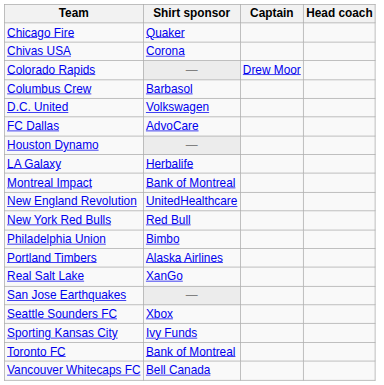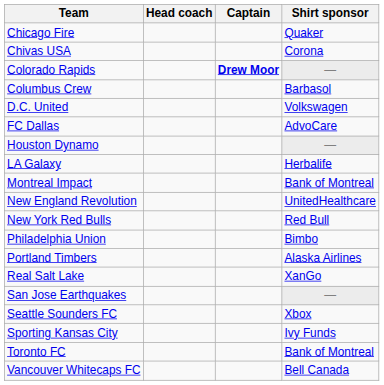columns swapped: (339, 13) <-> (192, 13)
(272, 70) normal -> (248, 70) bold
